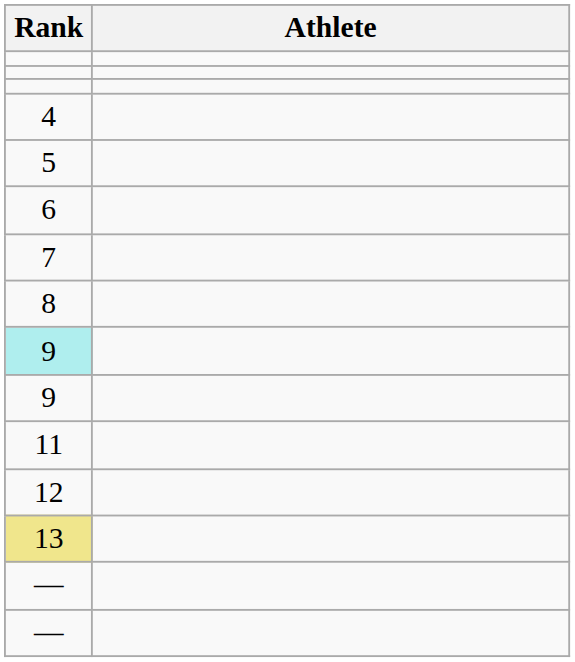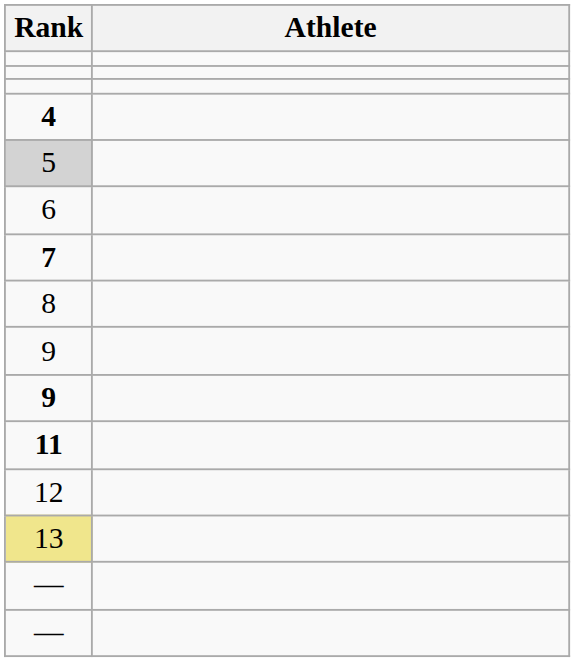(49, 115) normal -> (49, 115) bold
(49, 162) no background -> (49, 162) lightgrey background
(49, 256) normal -> (49, 256) bold
(49, 350) paleturquoise background -> (49, 350) no background
(49, 397) normal -> (49, 397) bold
(49, 444) normal -> (49, 444) bold
